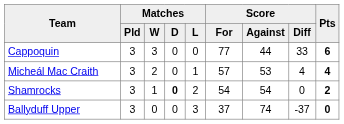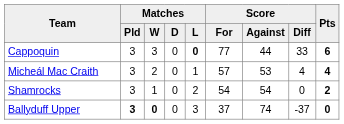(195, 52) normal -> (195, 52) bold
(175, 90) bold -> (175, 90) normal
(132, 109) normal -> (132, 109) bold
(154, 109) normal -> (154, 109) bold
